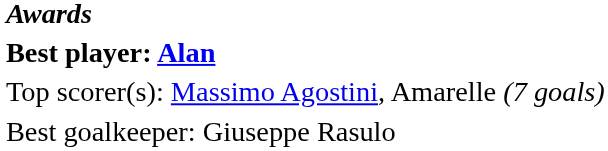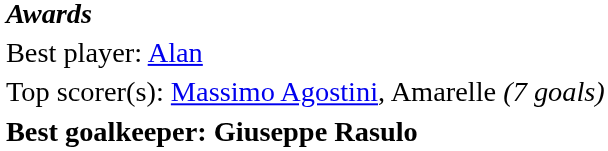(111, 52) bold -> (104, 52) normal
(201, 131) normal -> (212, 131) bold
